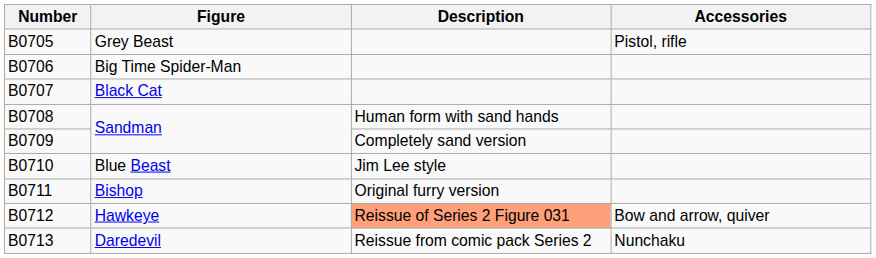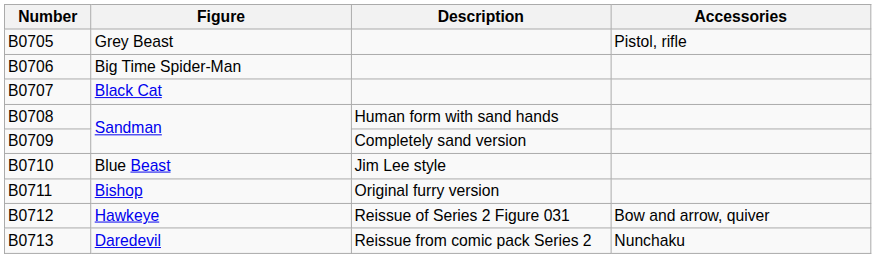(462, 215) lightsalmon background -> (462, 215) no background
